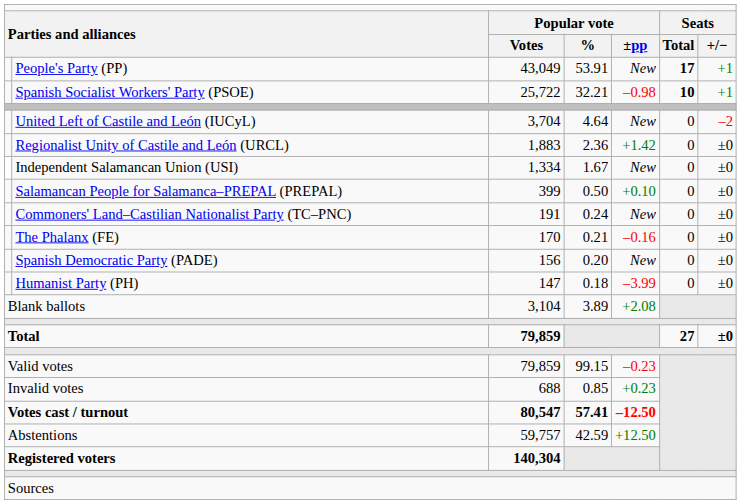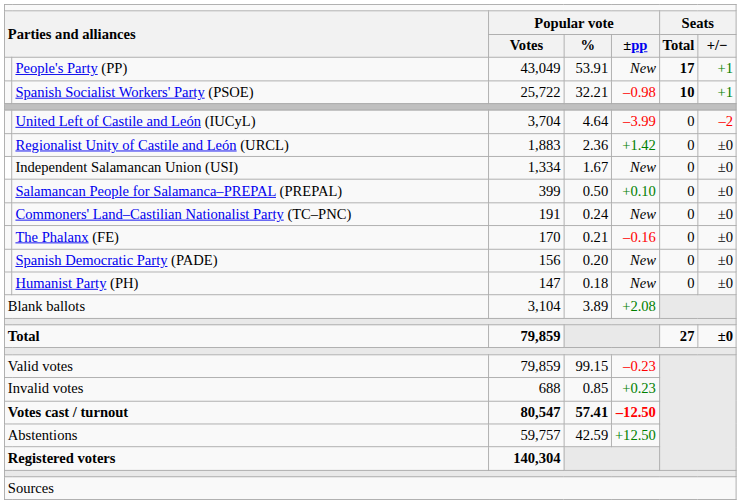(643, 121) New -> (639, 121) –3.99
(639, 283) –3.99 -> (643, 283) New
